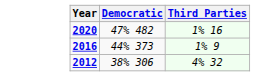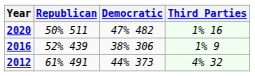+ column: (67, 14)
(132, 46) 44% 373 -> (132, 46) 38% 306
(132, 63) 38% 306 -> (132, 63) 44% 373
